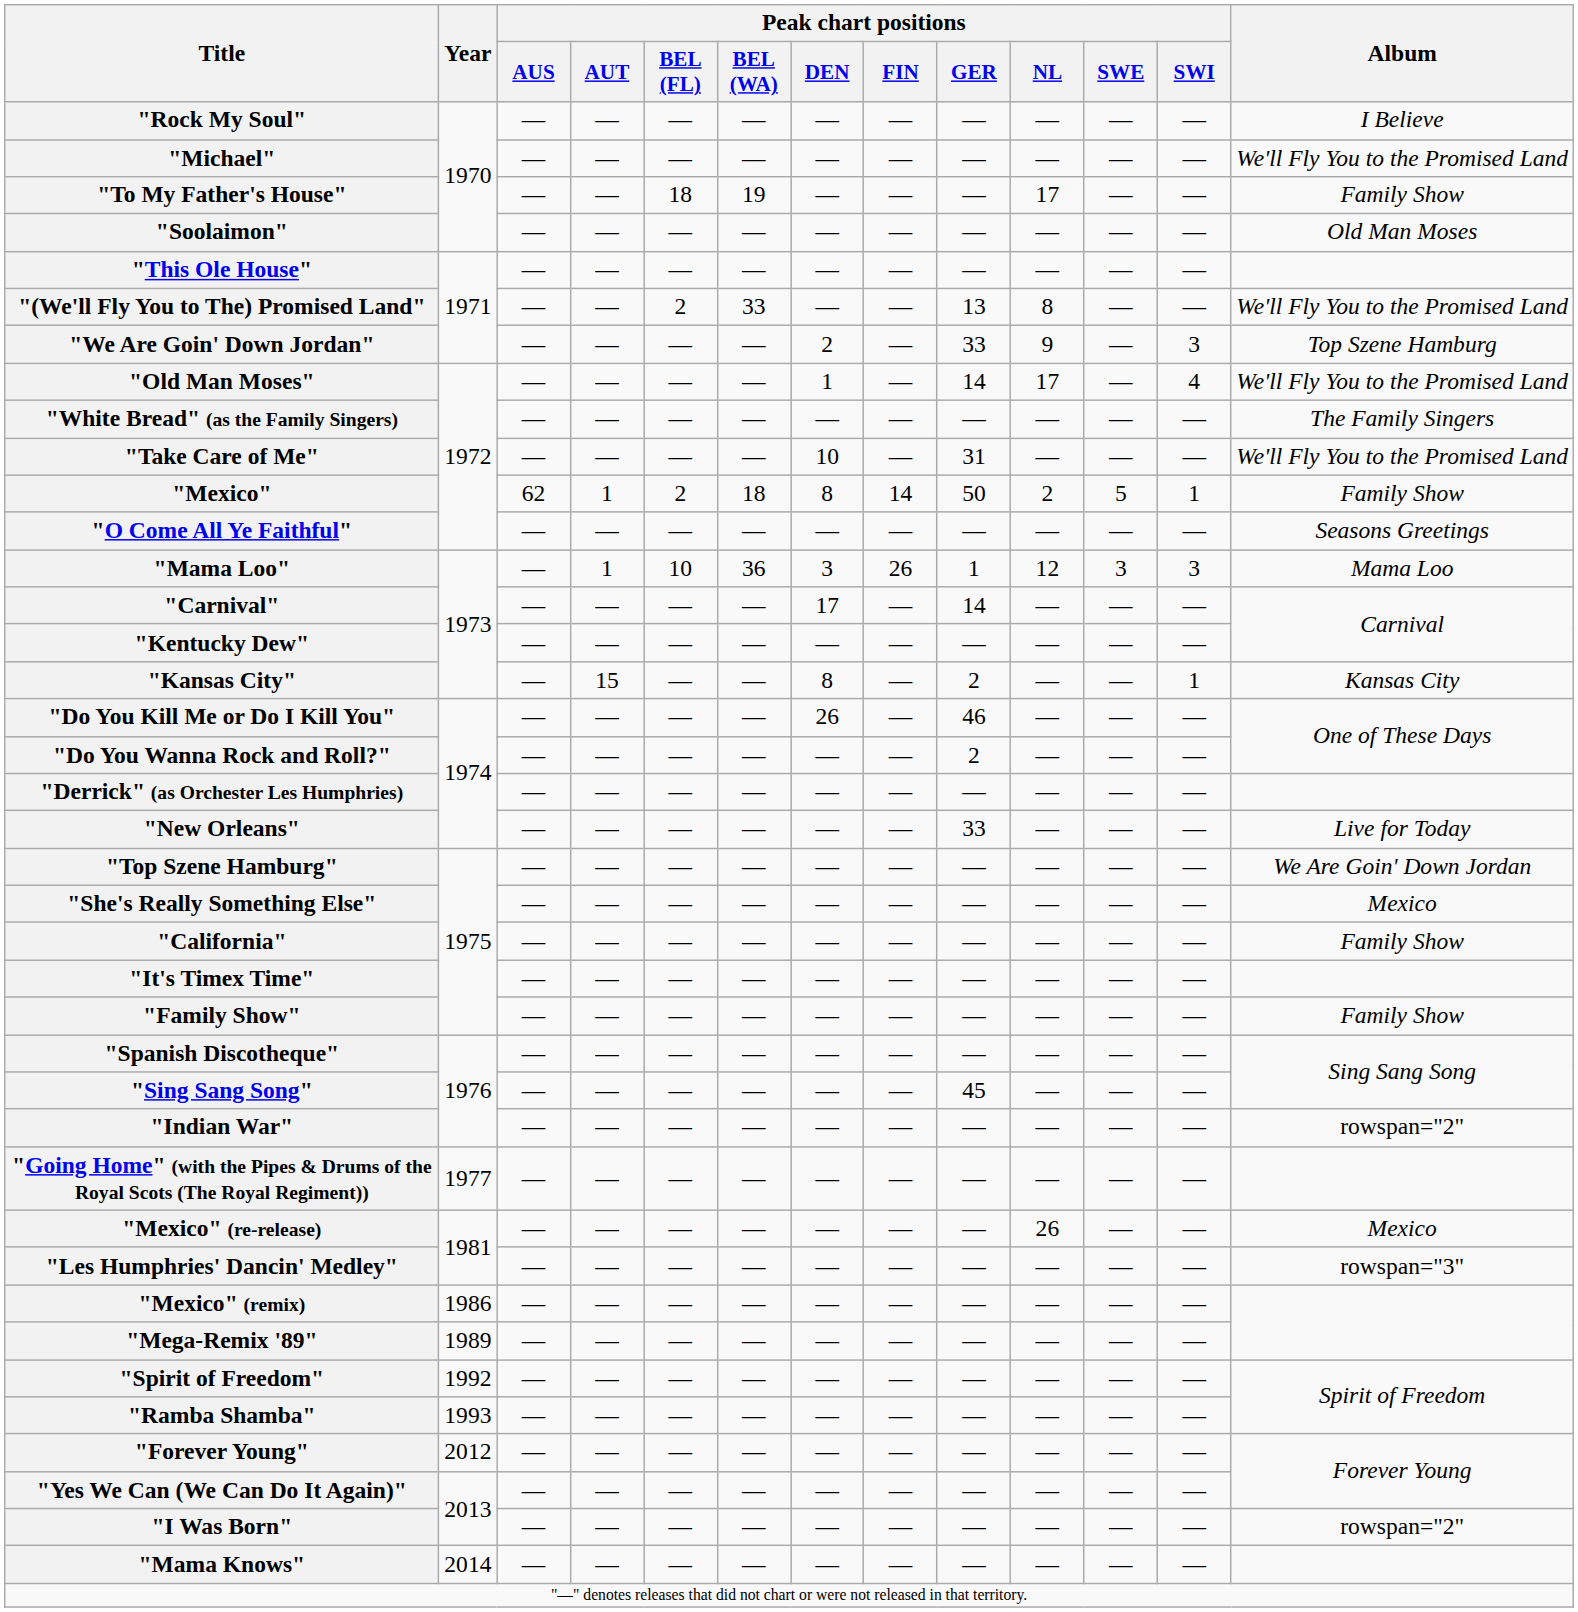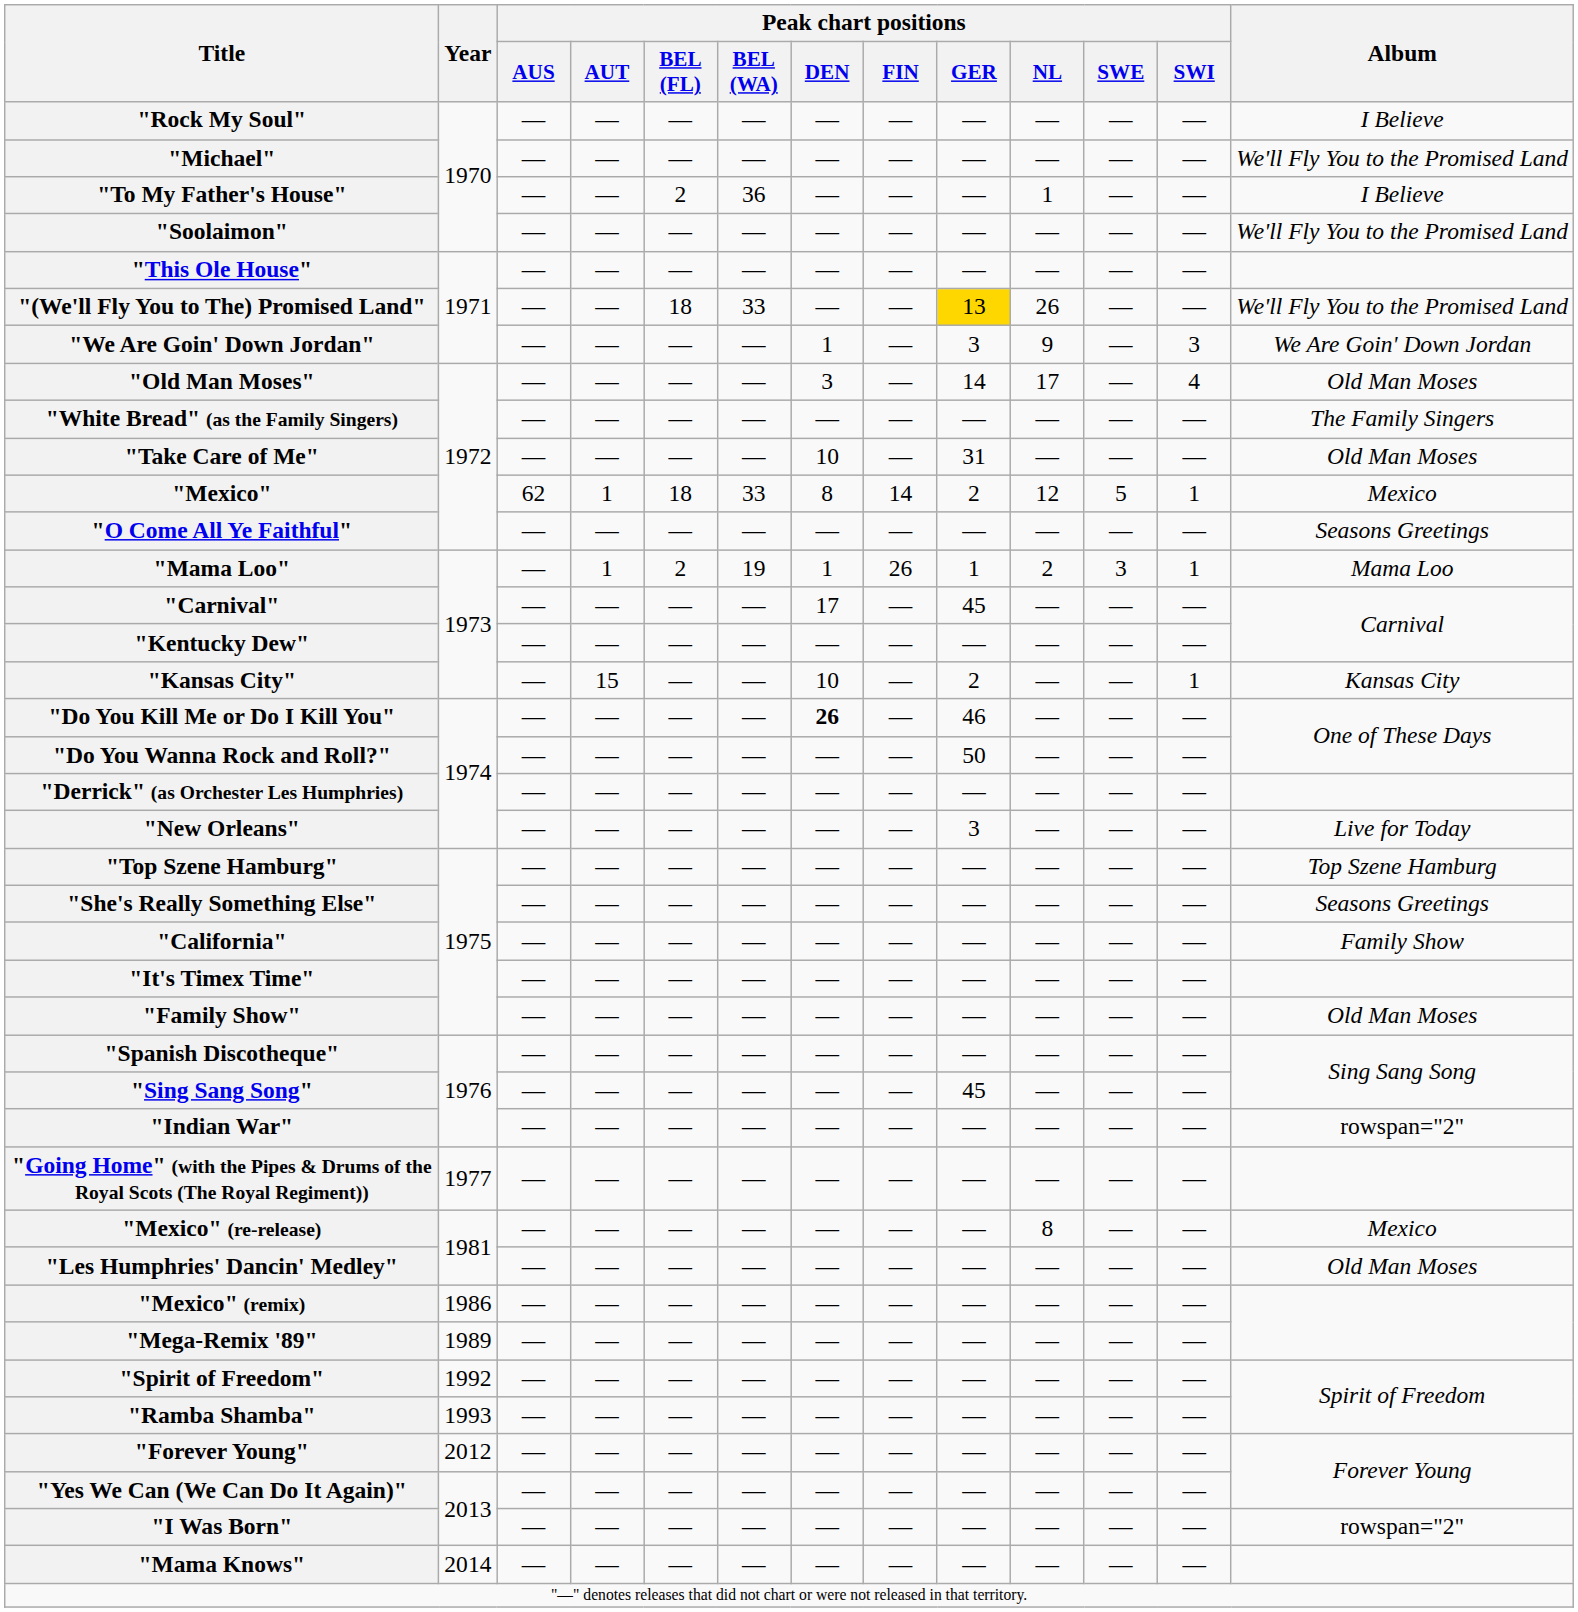(680, 194) 18 -> (680, 194) 2
(754, 194) 19 -> (754, 194) 36
(1047, 194) 17 -> (1047, 194) 1
(1402, 194) Family Show -> (1402, 194) I Believe
(1402, 232) Old Man Moses -> (1402, 232) We'll Fly You to the Promised Land
(680, 306) 2 -> (680, 306) 18
(974, 306) no background -> (974, 306) gold background
(1047, 306) 8 -> (1047, 306) 26
(827, 344) 2 -> (827, 344) 1
(974, 344) 33 -> (974, 344) 3
(1402, 344) Top Szene Hamburg -> (1402, 344) We Are Goin' Down Jordan
(827, 381) 1 -> (827, 381) 3
(1402, 381) We'll Fly You to the Promised Land -> (1402, 381) Old Man Moses
(1402, 456) We'll Fly You to the Promised Land -> (1402, 456) Old Man Moses
(680, 493) 2 -> (680, 493) 18
(754, 493) 18 -> (754, 493) 33
(974, 493) 50 -> (974, 493) 2
(1047, 493) 2 -> (1047, 493) 12
(1402, 493) Family Show -> (1402, 493) Mexico
(680, 567) 10 -> (680, 567) 2
(754, 567) 36 -> (754, 567) 19
(827, 567) 3 -> (827, 567) 1
(1047, 567) 12 -> (1047, 567) 2
(1194, 567) 3 -> (1194, 567) 1
(974, 605) 14 -> (974, 605) 45
(827, 679) 8 -> (827, 679) 10
(827, 717) normal -> (827, 717) bold
(974, 754) 2 -> (974, 754) 50
(974, 829) 33 -> (974, 829) 3
(1402, 866) We Are Goin' Down Jordan -> (1402, 866) Top Szene Hamburg
(1402, 903) Mexico -> (1402, 903) Seasons Greetings
(1402, 1015) Family Show -> (1402, 1015) Old Man Moses
(1047, 1228) 26 -> (1047, 1228) 8
(1402, 1265) rowspan="3" -> (1402, 1265) Old Man Moses
